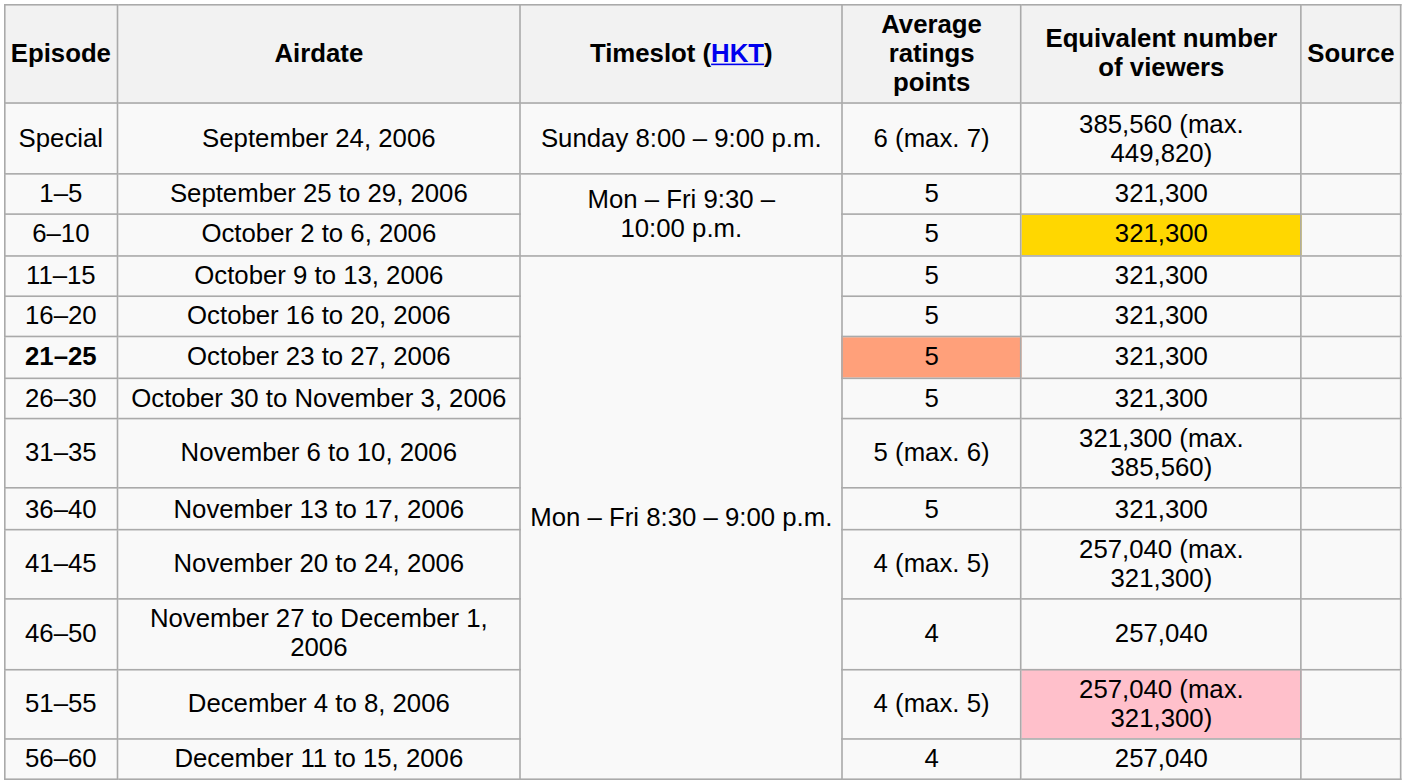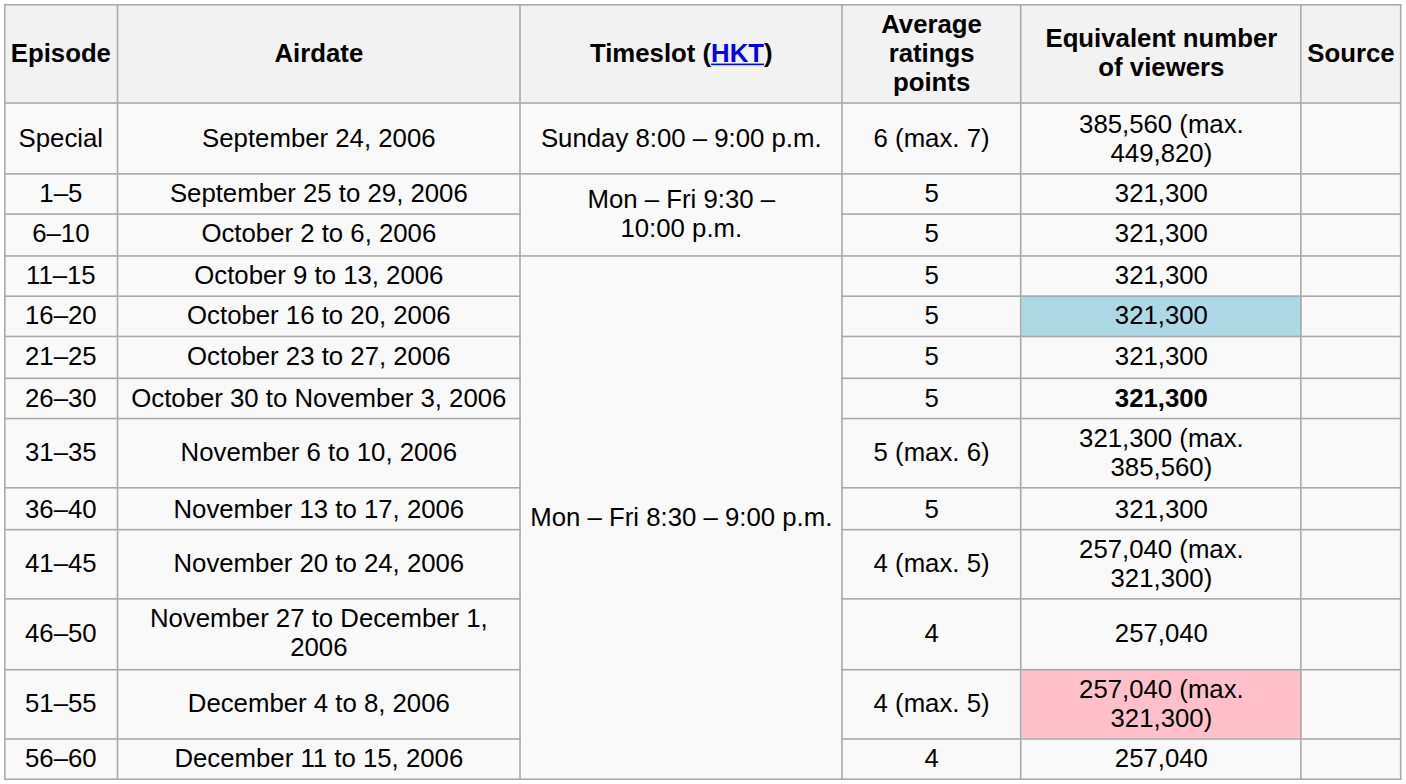(1161, 234) gold background -> (1161, 234) no background
(1161, 316) no background -> (1161, 316) lightblue background
(61, 356) bold -> (61, 356) normal
(932, 356) lightsalmon background -> (932, 356) no background
(1161, 397) normal -> (1161, 397) bold
